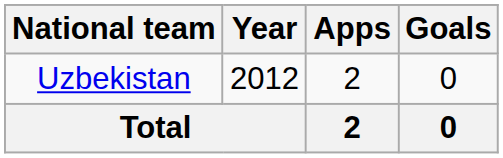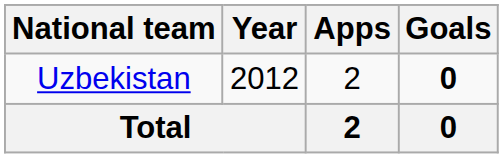(448, 78) normal -> (448, 78) bold
